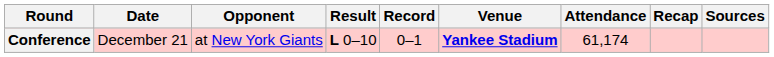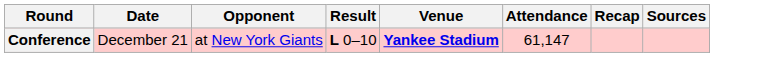- column: (409, 16)
(605, 40) 61,174 -> (547, 40) 61,147
